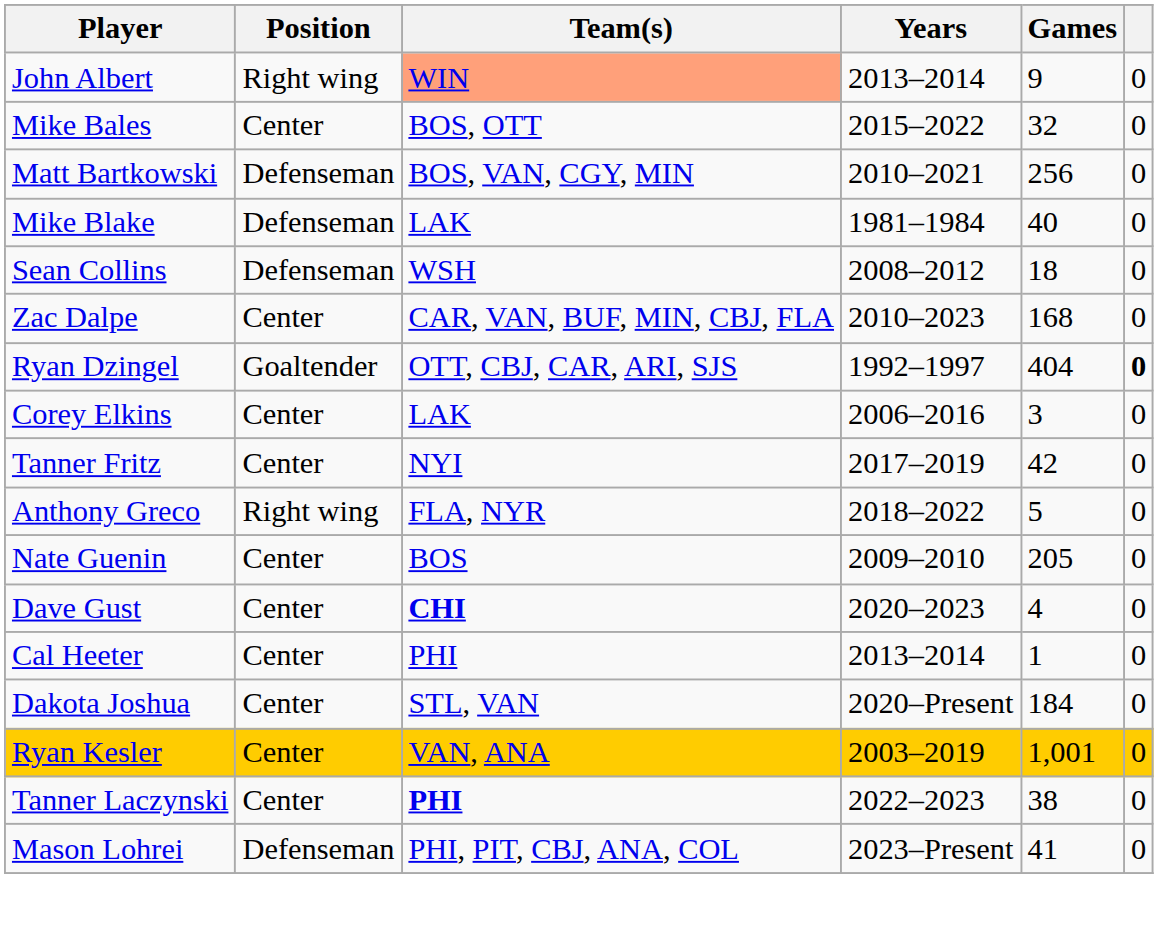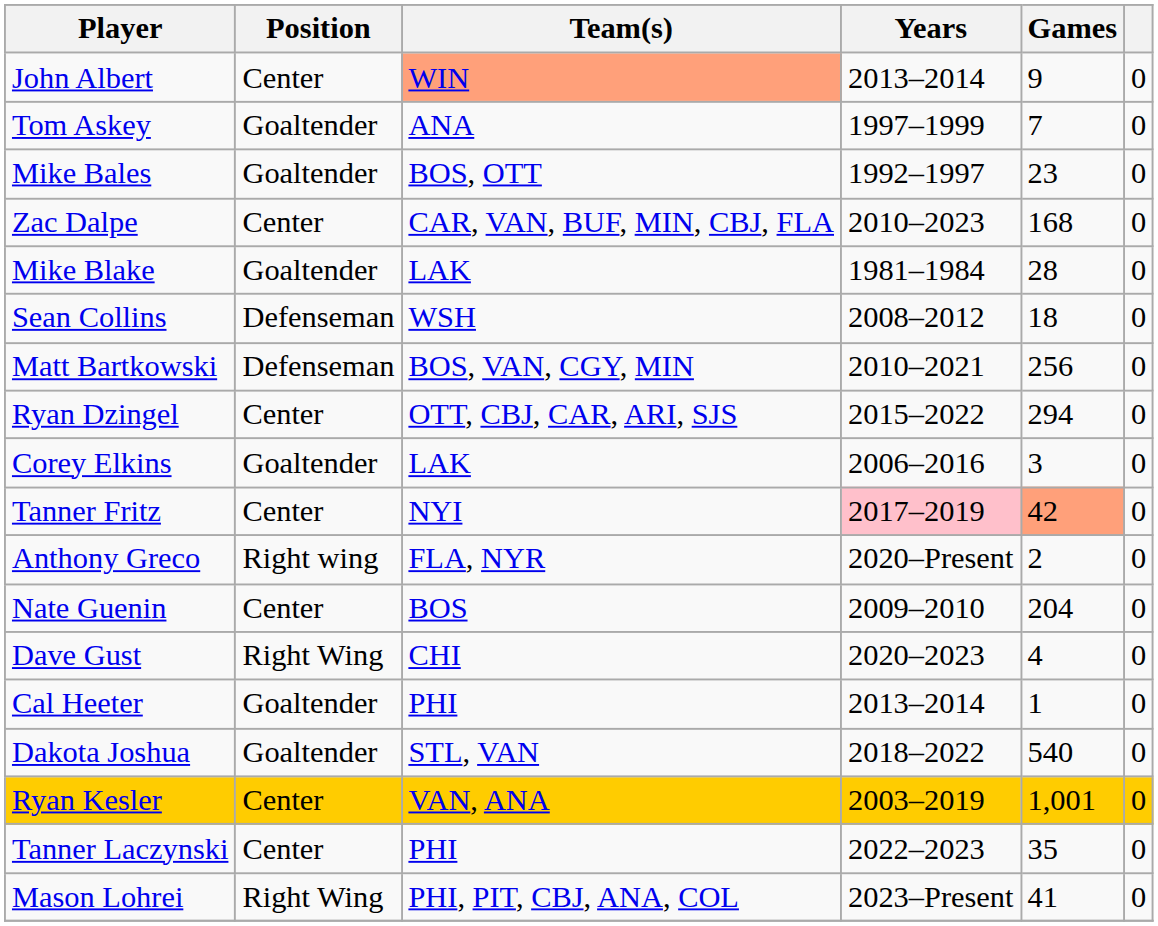(310, 76) Right wing -> (283, 76) Center
+ row: (81, 125)
(283, 125) Center -> (310, 173) Goaltender
(916, 125) 2015–2022 -> (916, 173) 1992–1997
(1043, 125) 32 -> (1043, 173) 23
rows swapped: (115, 173) <-> (75, 317)
(318, 221) Defenseman -> (310, 269) Goaltender
(1043, 221) 40 -> (1043, 269) 28
(310, 366) Goaltender -> (283, 414) Center
(916, 366) 1992–1997 -> (916, 414) 2015–2022
(1050, 366) 404 -> (1050, 414) 294
(1139, 366) bold -> (1139, 414) normal
(283, 414) Center -> (310, 462) Goaltender
(916, 462) no background -> (916, 510) pink background
(1043, 462) no background -> (1043, 510) lightsalmon background
(916, 510) 2018–2022 -> (931, 558) 2020–Present
(1035, 510) 5 -> (1035, 558) 2
(1050, 558) 205 -> (1050, 607) 204
(283, 607) Center -> (313, 655) Right Wing
(437, 607) bold -> (435, 655) normal
(283, 655) Center -> (310, 703) Goaltender
(283, 703) Center -> (310, 751) Goaltender
(931, 703) 2020–Present -> (916, 751) 2018–2022
(1050, 703) 184 -> (1050, 751) 540
(435, 800) bold -> (433, 848) normal
(1043, 800) 38 -> (1043, 848) 35
(318, 848) Defenseman -> (313, 896) Right Wing
